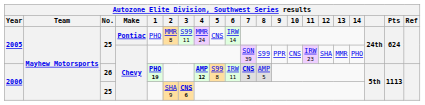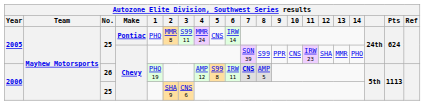(155, 72) bold -> (155, 72) normal
(202, 72) bold -> (202, 72) normal
(186, 91) bold -> (186, 91) normal
